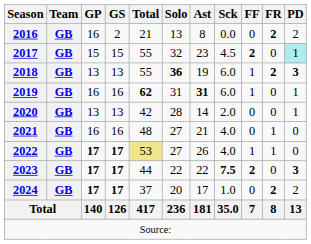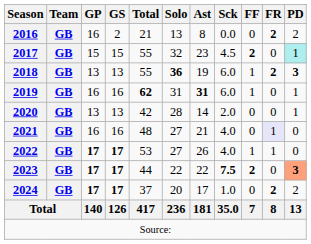(273, 131) no background -> (273, 131) lavender background
(146, 151) khaki background -> (146, 151) no background
(295, 170) no background -> (295, 170) lightsalmon background
